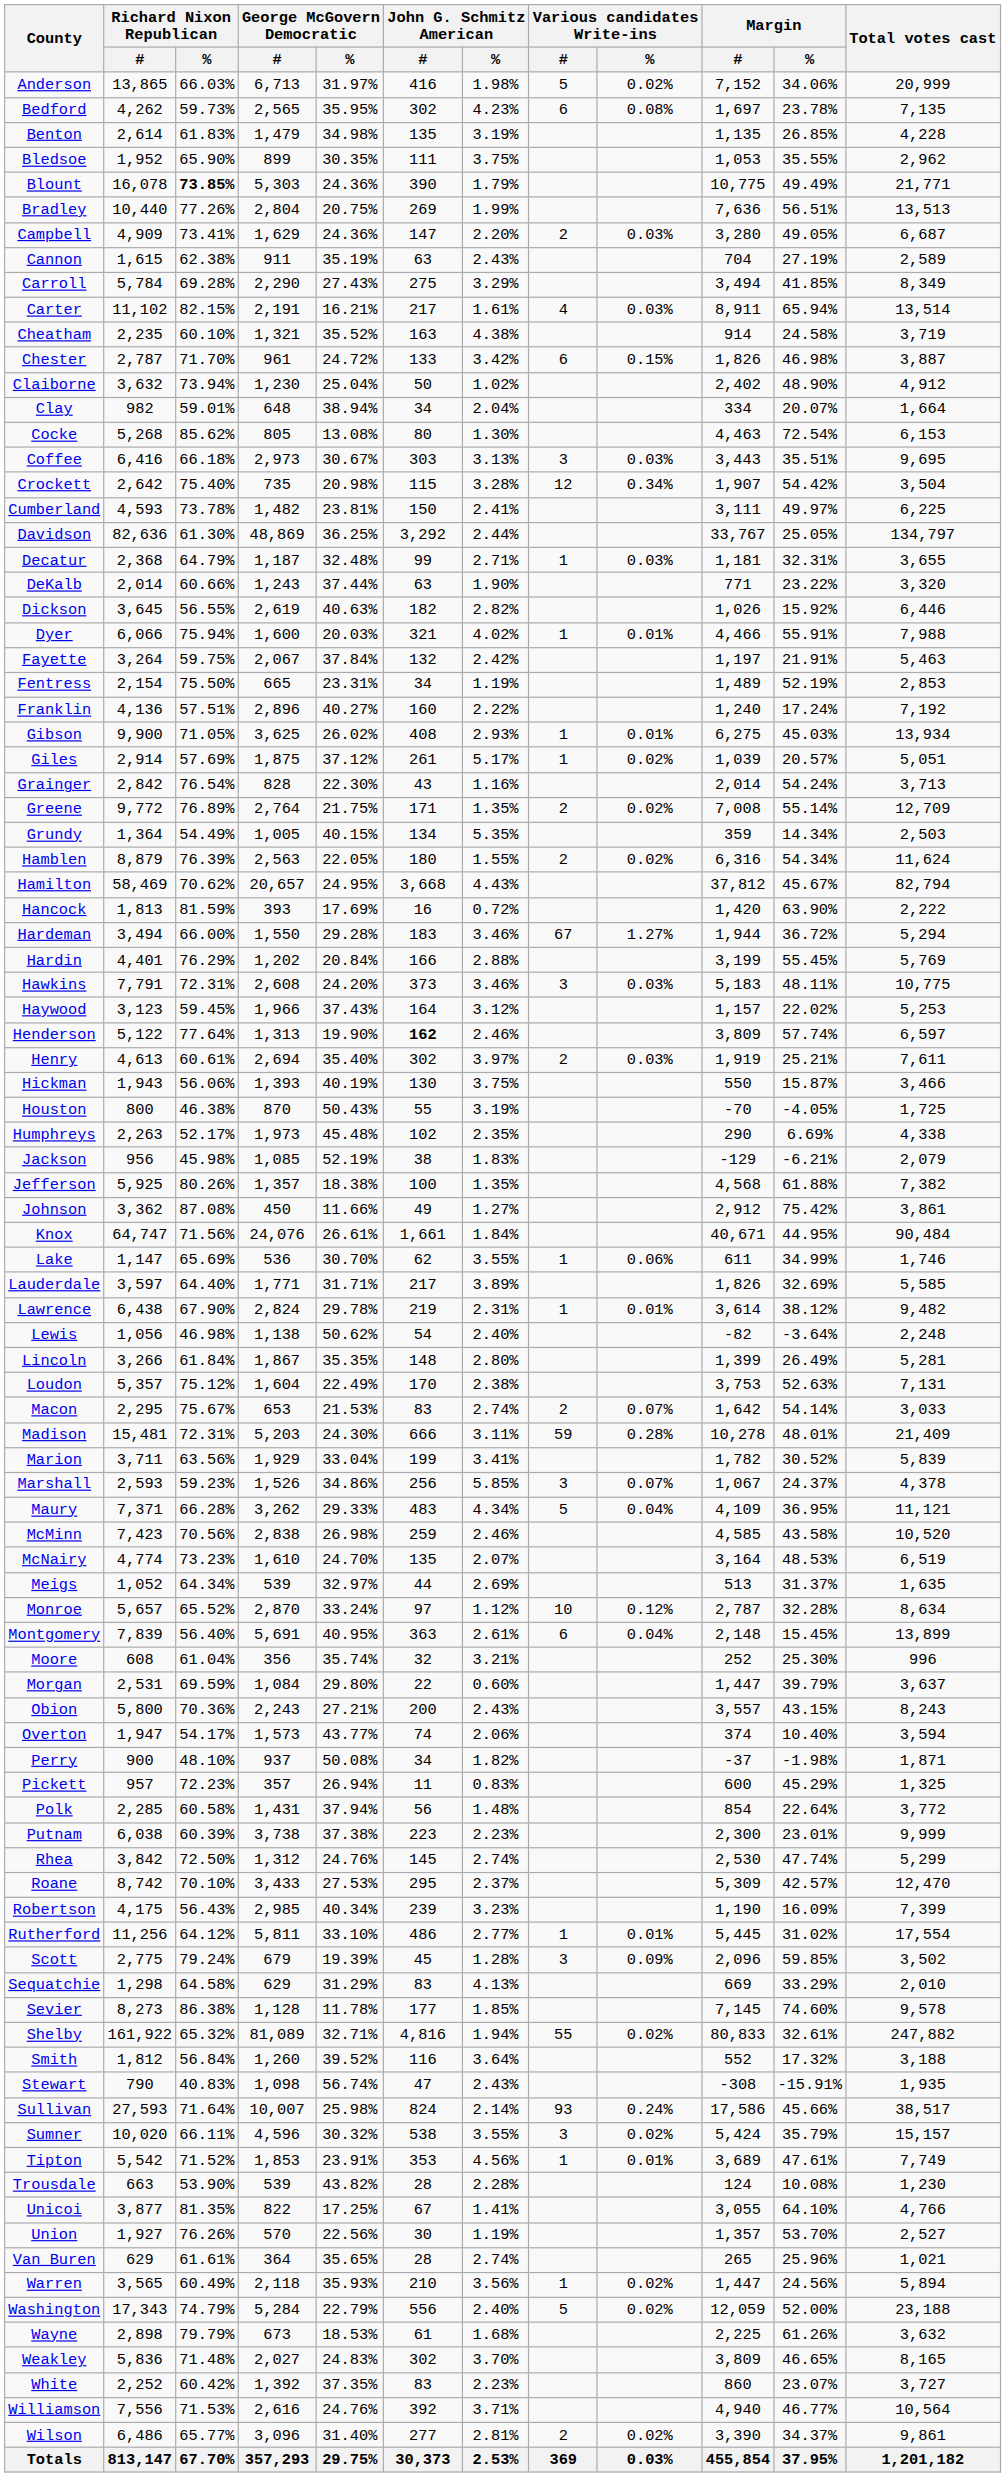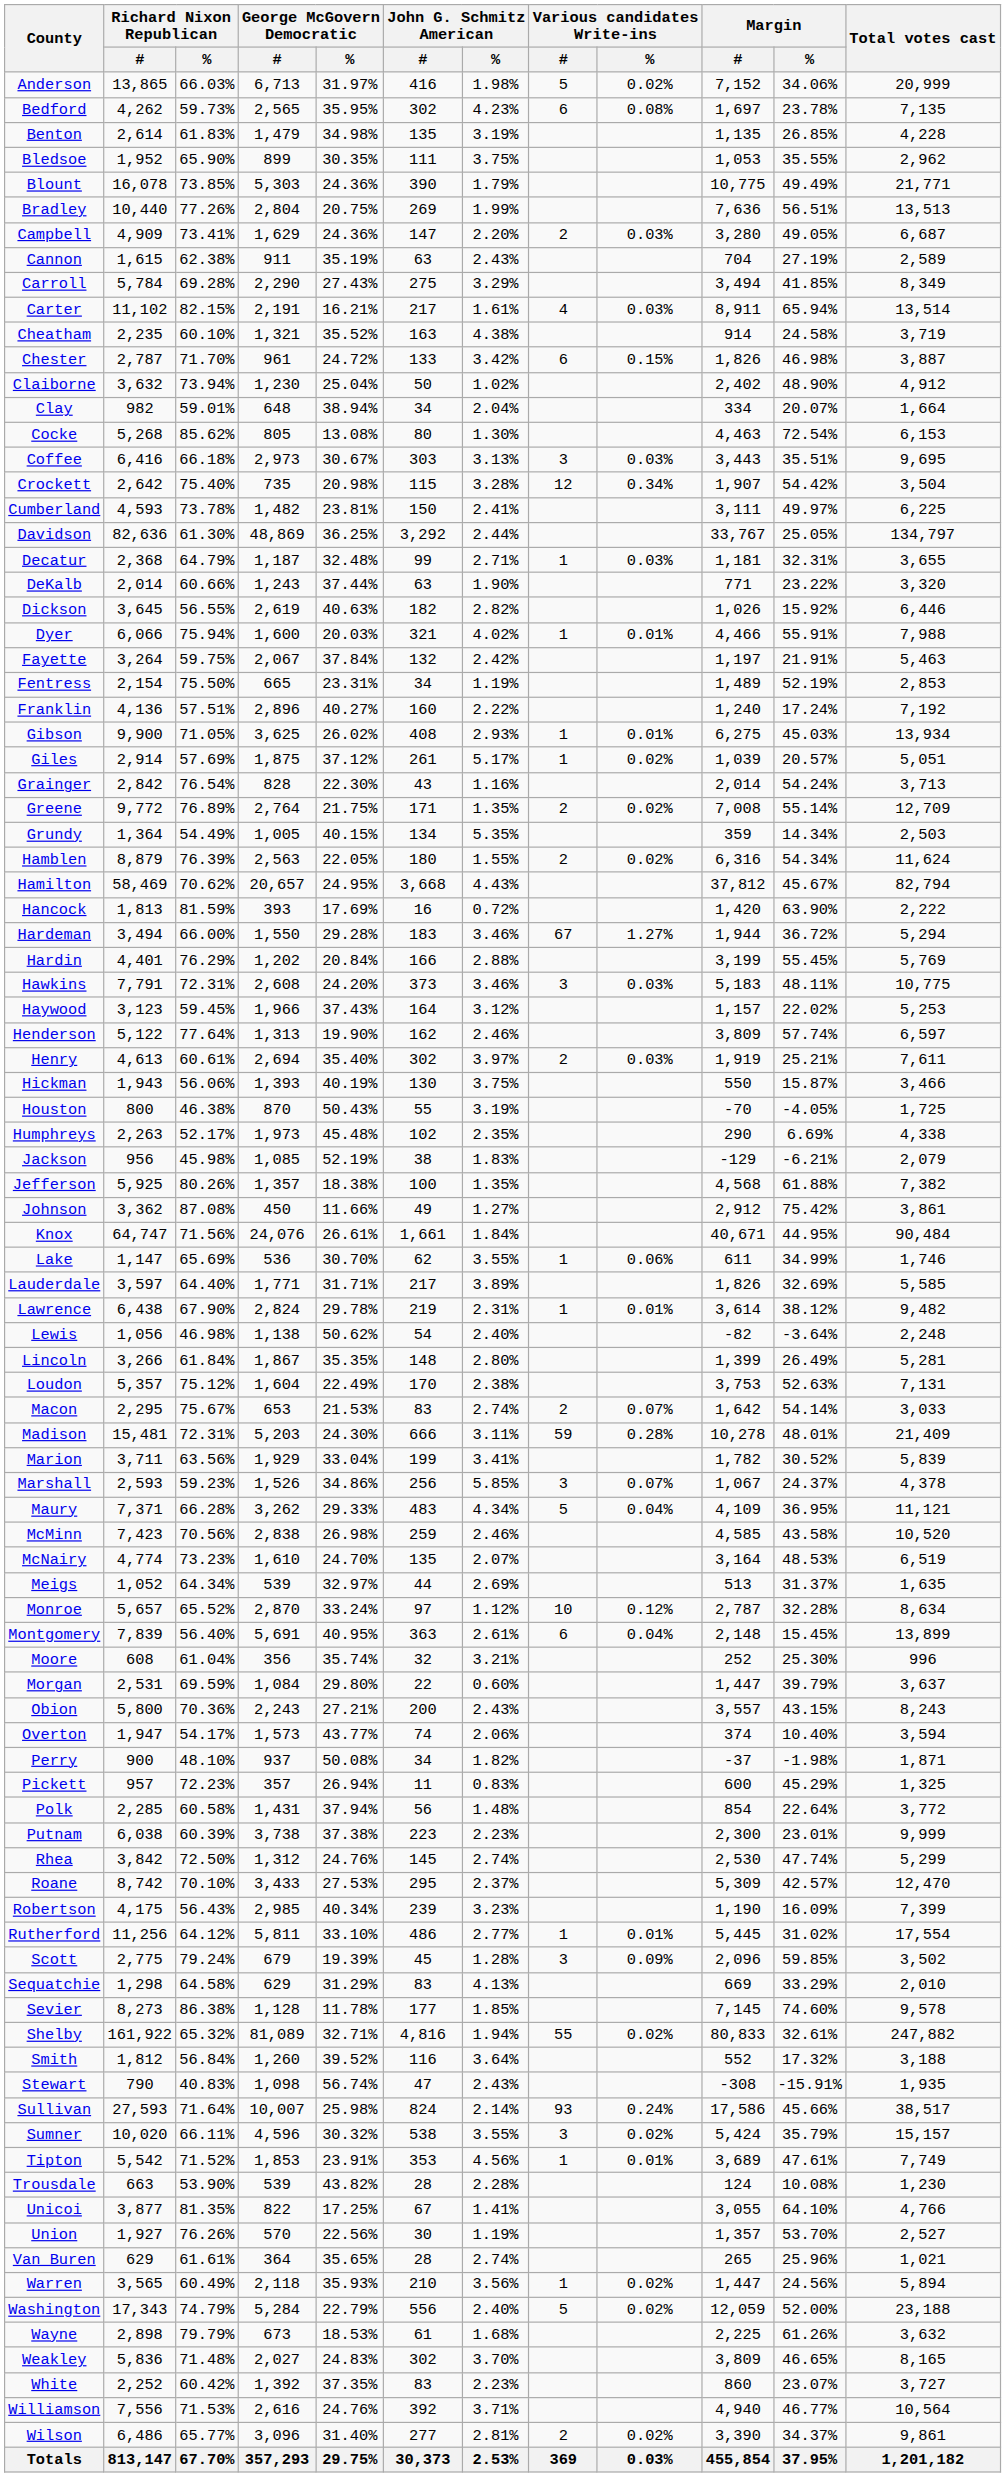(207, 185) bold -> (207, 185) normal
(423, 1035) bold -> (423, 1035) normal
